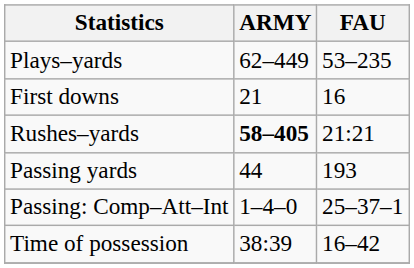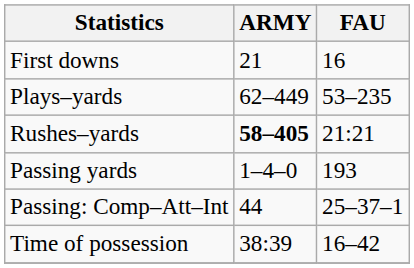rows swapped: (65, 96) <-> (66, 59)
(251, 170) 44 -> (268, 170) 1–4–0
(268, 207) 1–4–0 -> (251, 207) 44
